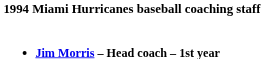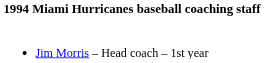(132, 53) bold -> (132, 53) normal
